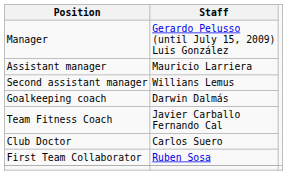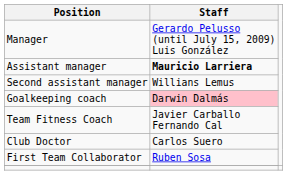(202, 67) normal -> (202, 67) bold
(190, 98) no background -> (190, 98) pink background
